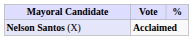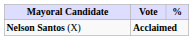(44, 27) lavender background -> (44, 27) no background
